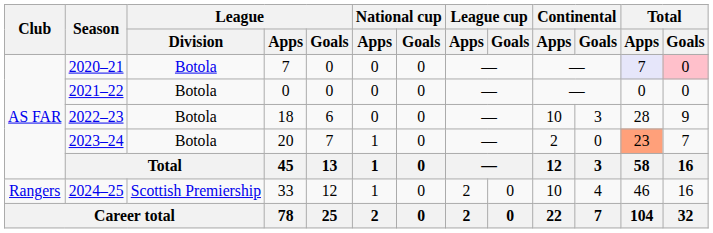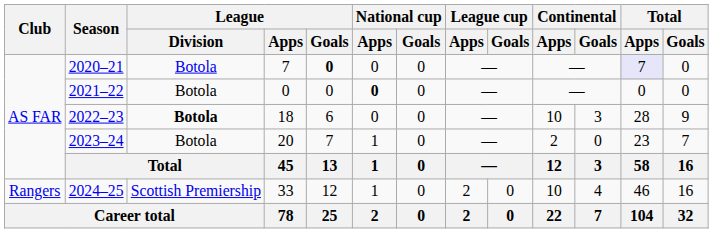(329, 66) normal -> (329, 66) bold
(686, 66) pink background -> (686, 66) no background
(375, 91) normal -> (375, 91) bold
(196, 116) normal -> (196, 116) bold
(642, 141) lightsalmon background -> (642, 141) no background
